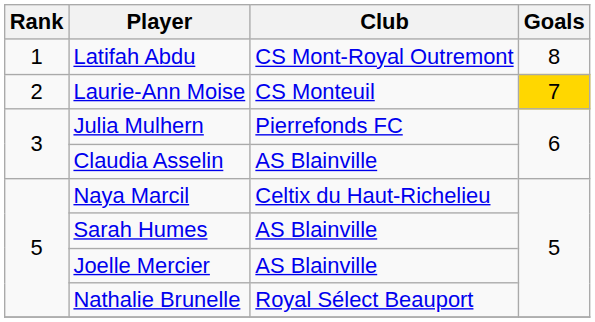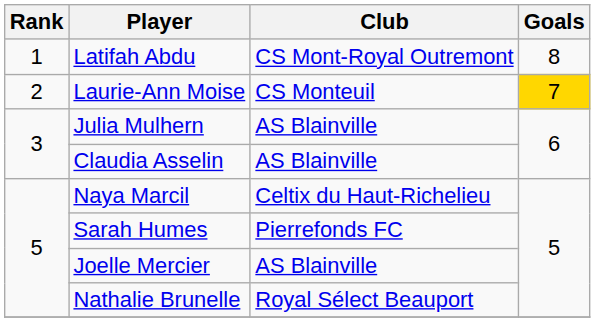(329, 126) Pierrefonds FC -> (316, 126) AS Blainville
(316, 230) AS Blainville -> (329, 230) Pierrefonds FC
